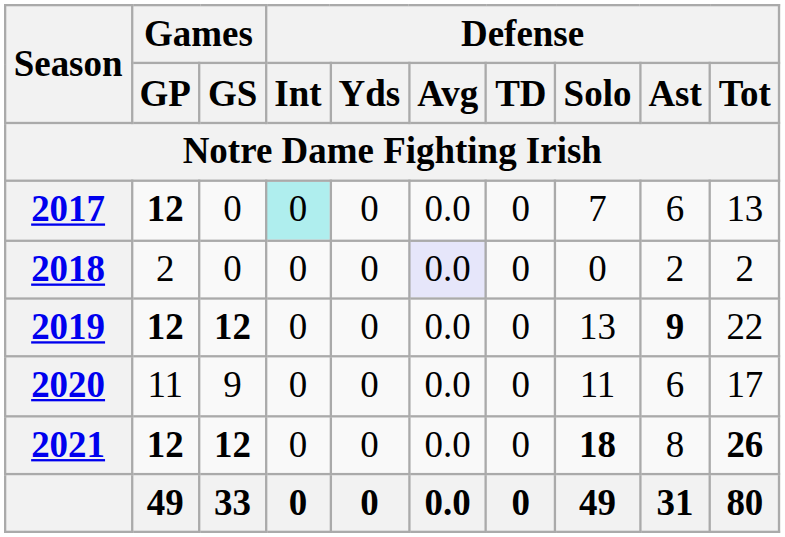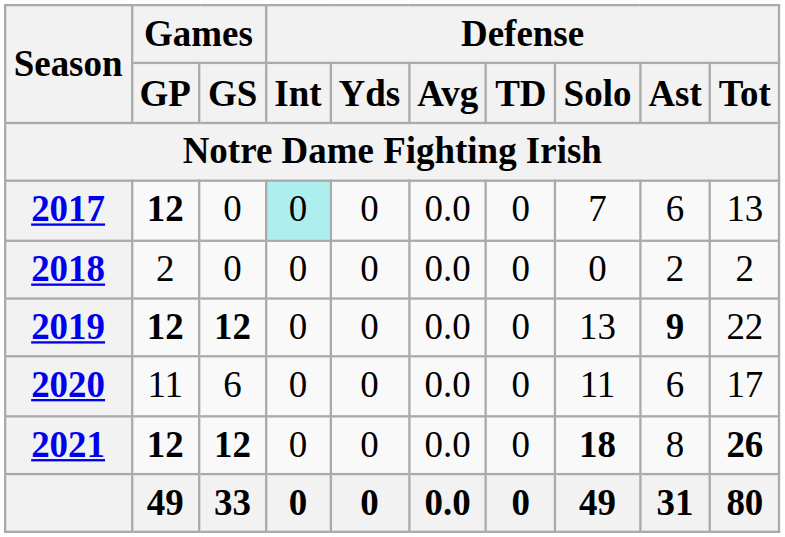(448, 268) lavender background -> (448, 268) no background
(233, 385) 9 -> (233, 385) 6
